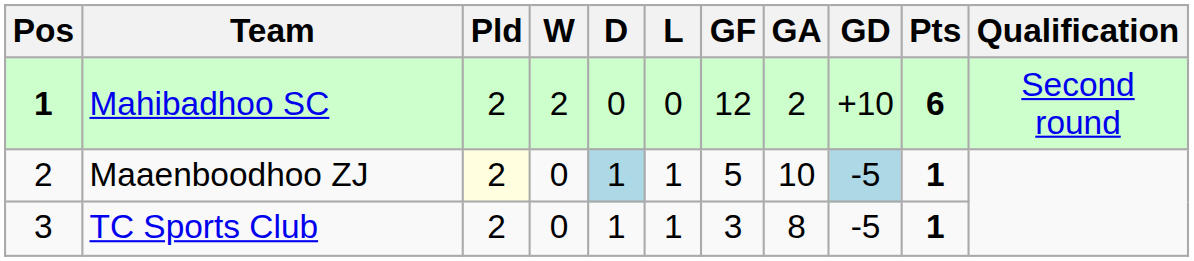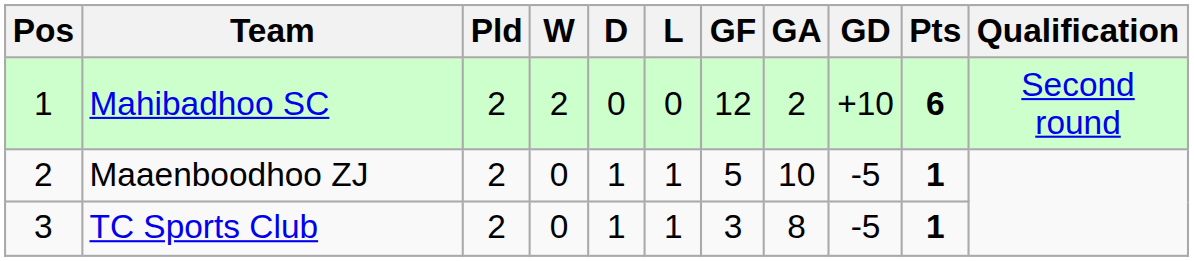(43, 102) bold -> (43, 102) normal
(497, 174) lightyellow background -> (497, 174) no background
(616, 174) lightblue background -> (616, 174) no background
(866, 174) lightblue background -> (866, 174) no background
